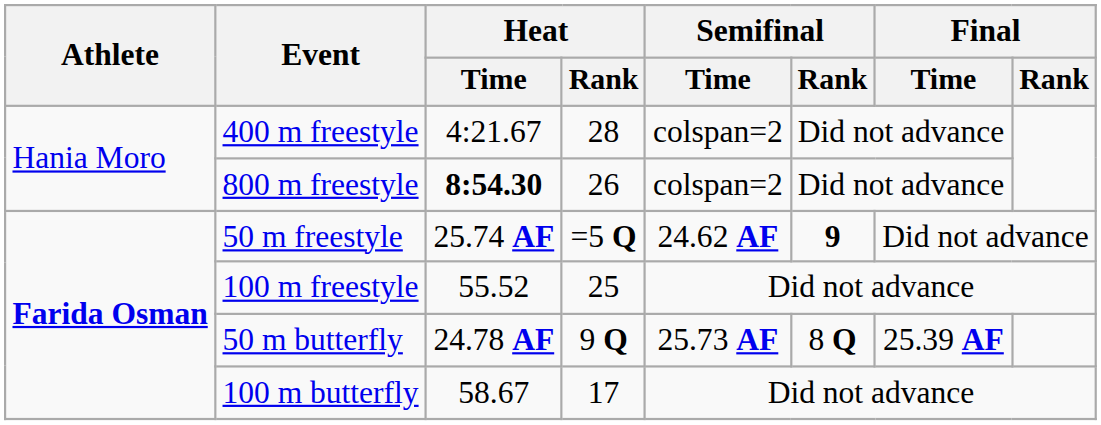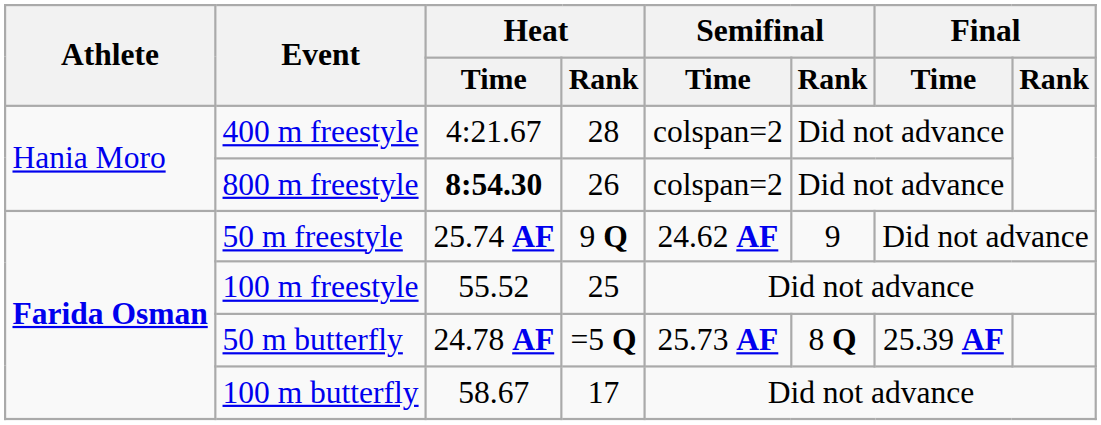(604, 236) =5 Q -> (604, 236) 9 Q
(833, 236) bold -> (833, 236) normal
(604, 340) 9 Q -> (604, 340) =5 Q
